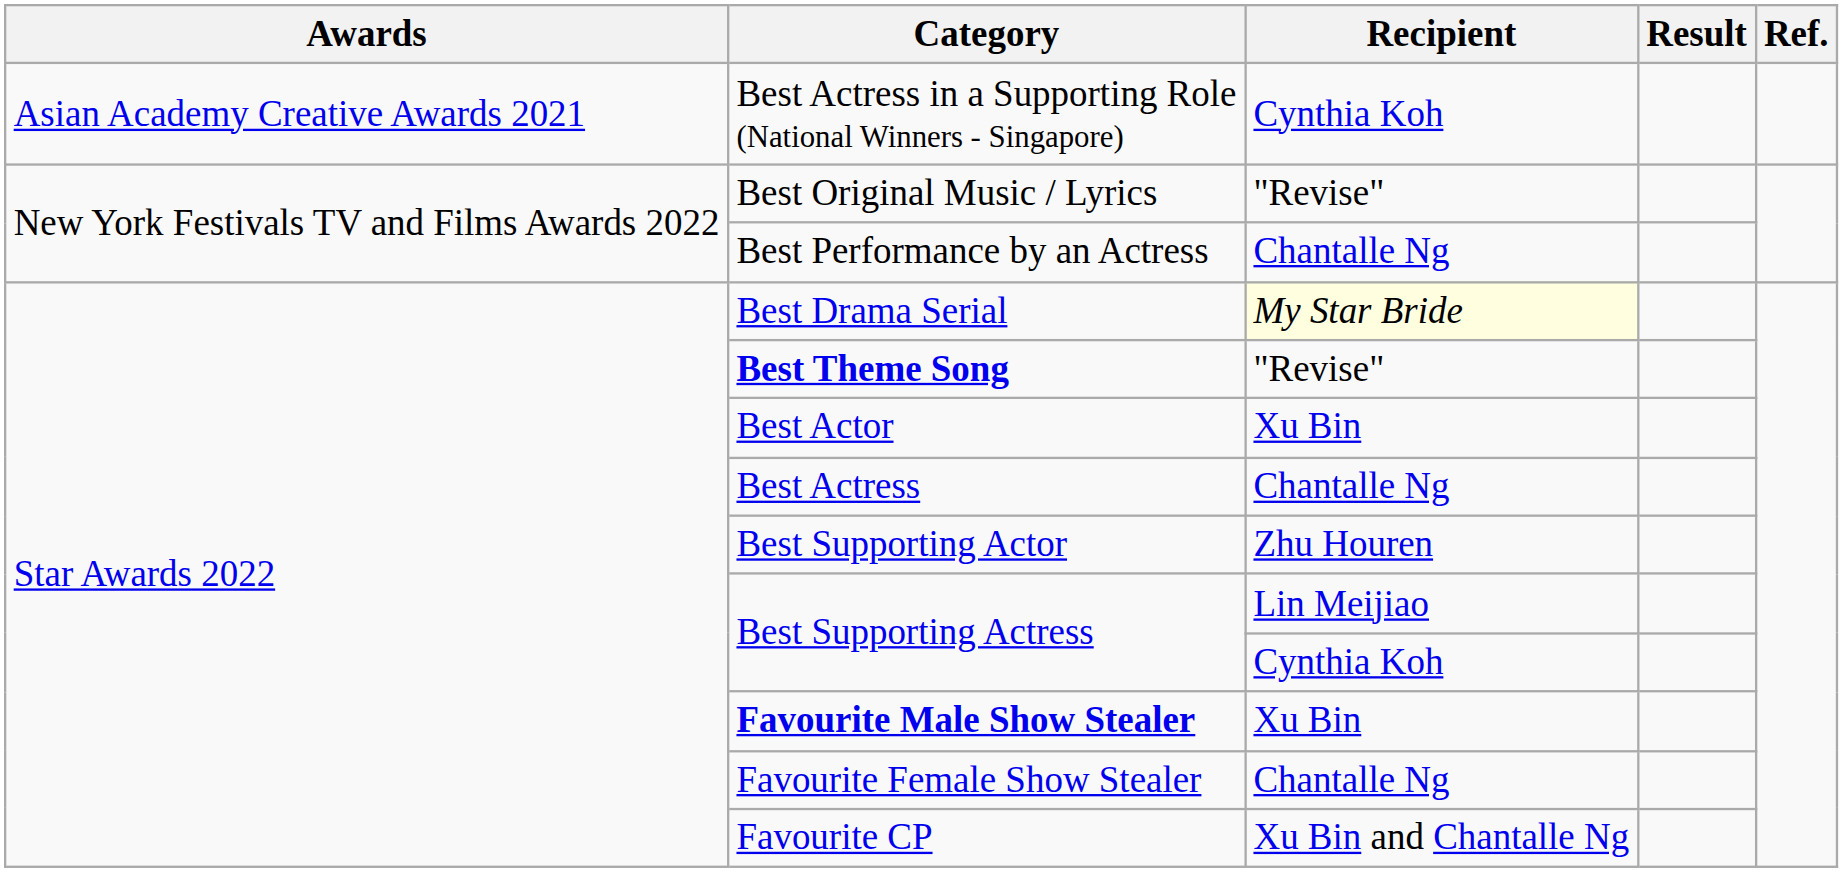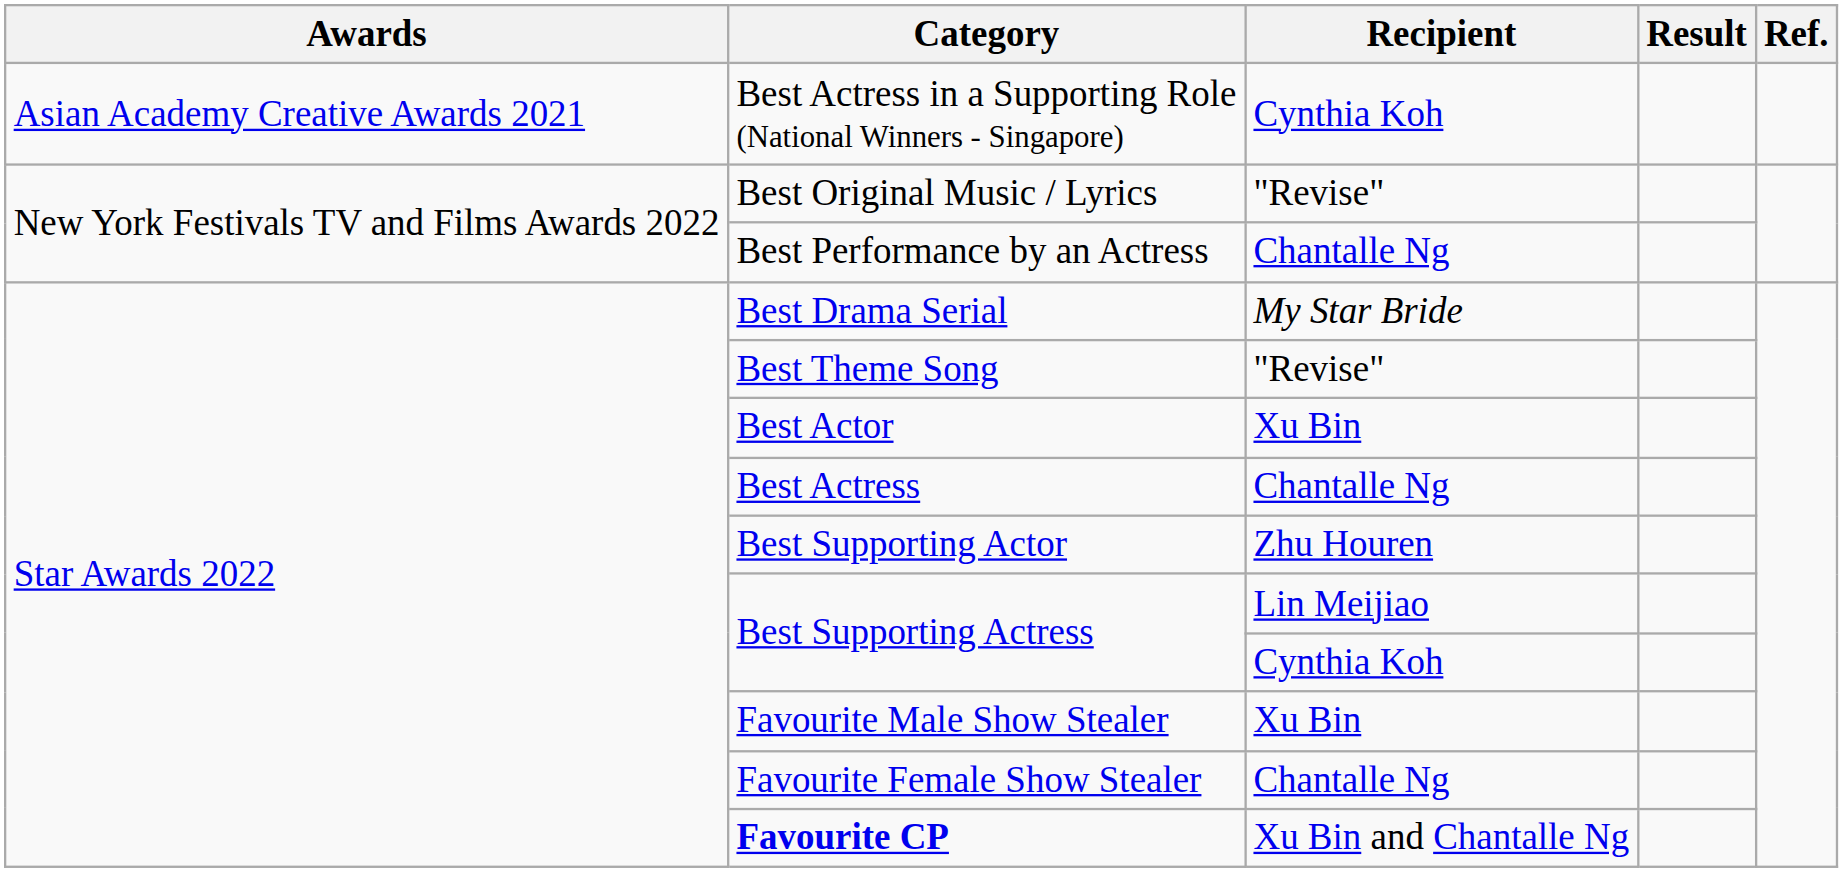(1358, 309) lightyellow background -> (1358, 309) no background
(873, 368) bold -> (868, 368) normal
(966, 720) bold -> (953, 720) normal
(834, 837) normal -> (843, 837) bold
